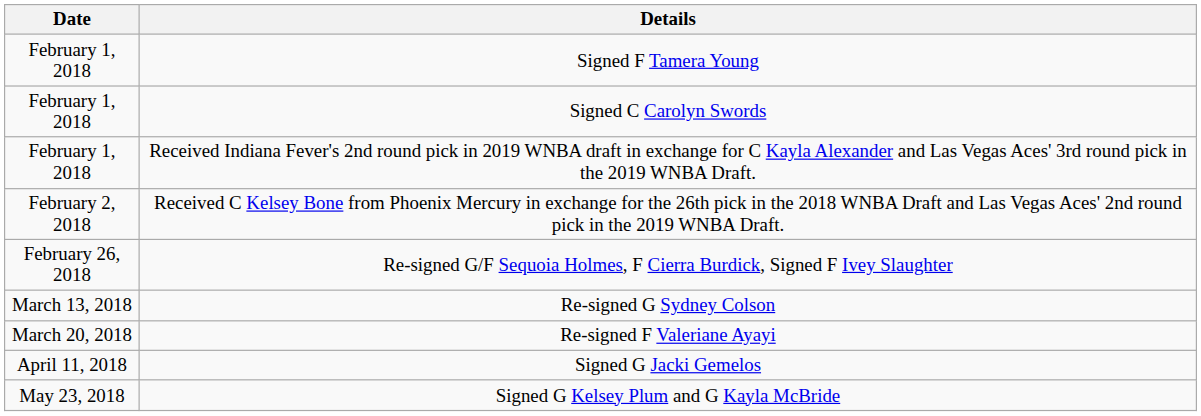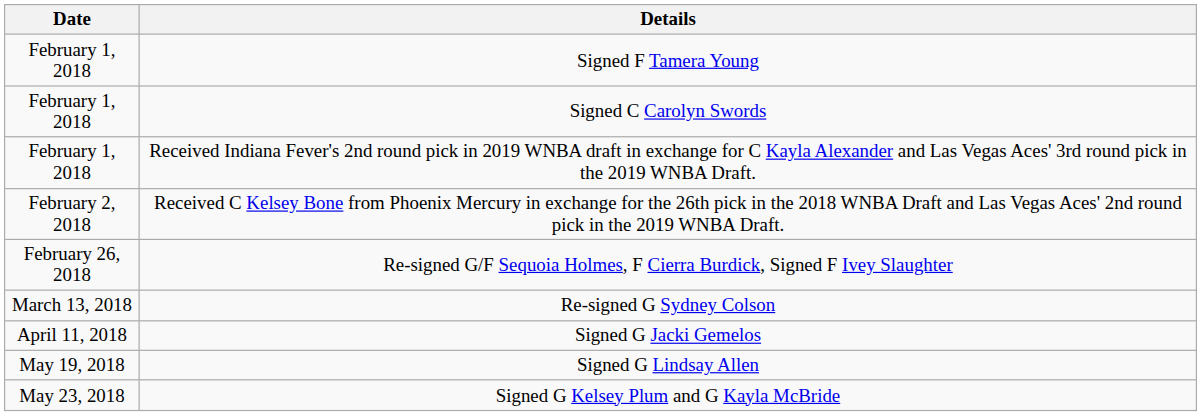- row: (668, 335)
+ row: (668, 365)
